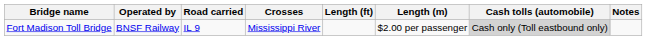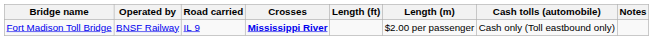(284, 27) normal -> (288, 27) bold
(540, 27) lightgrey background -> (547, 27) no background
